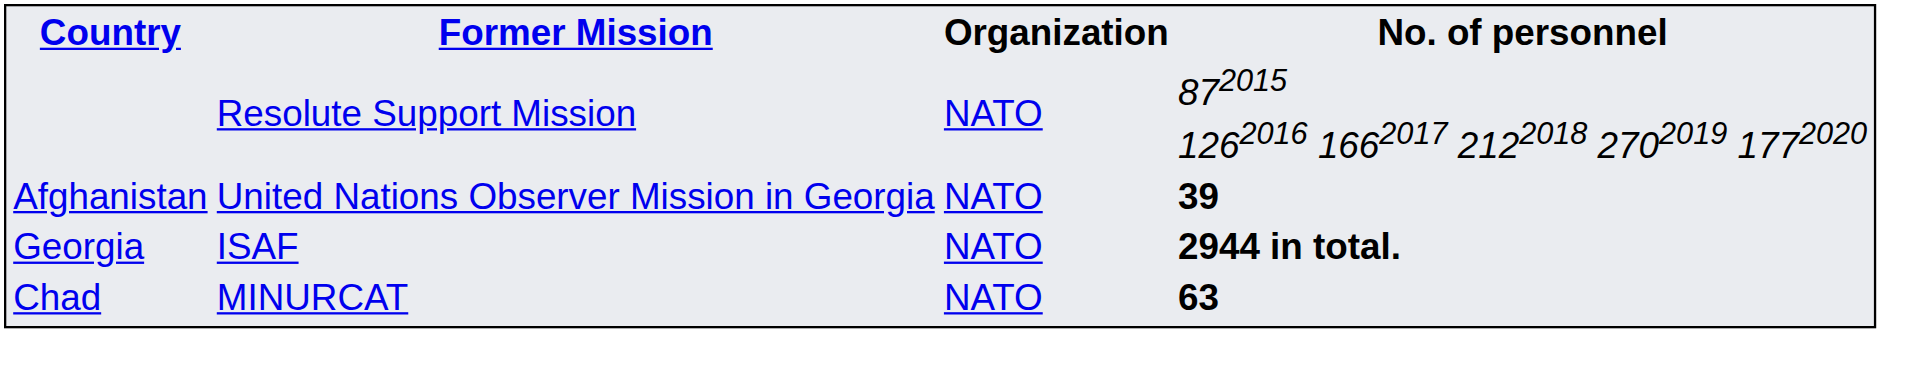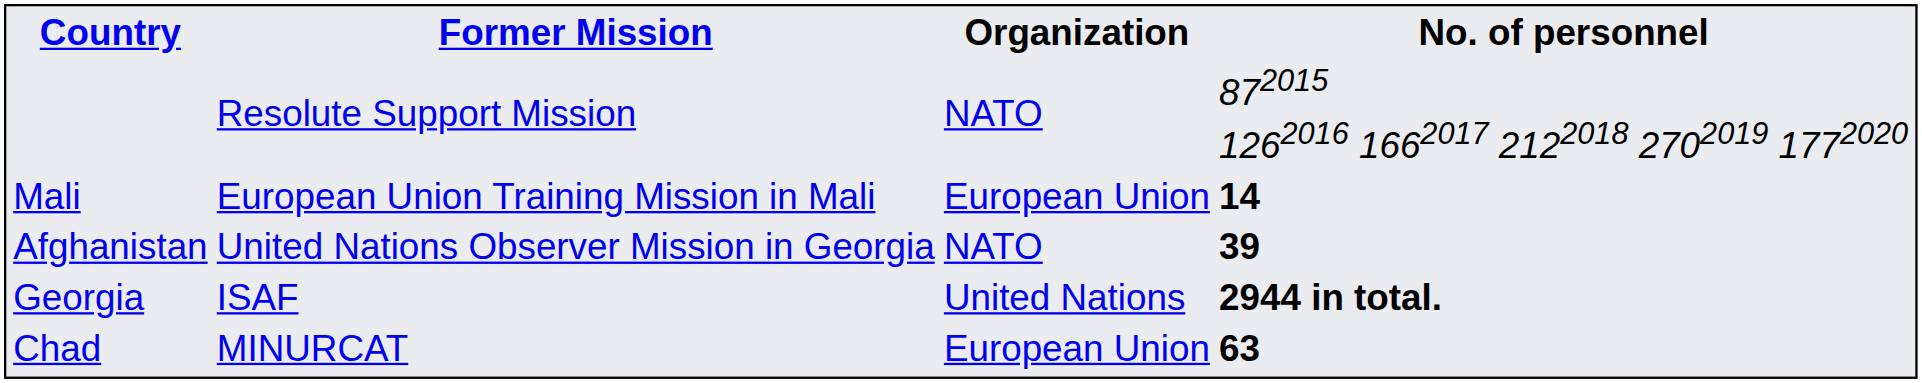+ row: (47, 195)
(993, 246) NATO -> (1065, 296) United Nations
(993, 296) NATO -> (1077, 347) European Union
